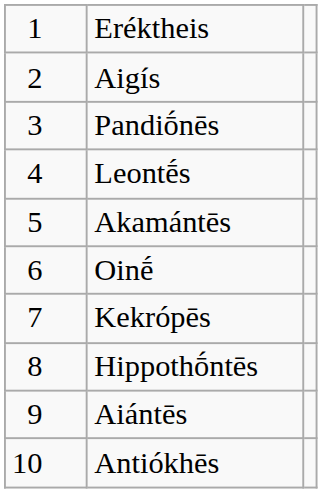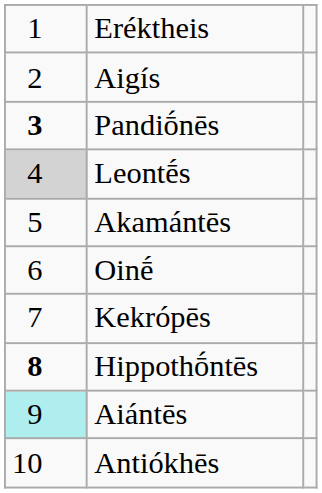(27, 125) normal -> (27, 125) bold
(27, 173) no background -> (27, 173) lightgrey background
(46, 366) normal -> (46, 366) bold
(27, 414) no background -> (27, 414) paleturquoise background
